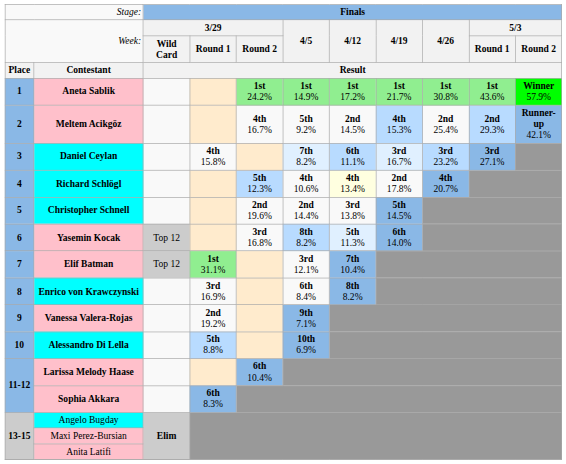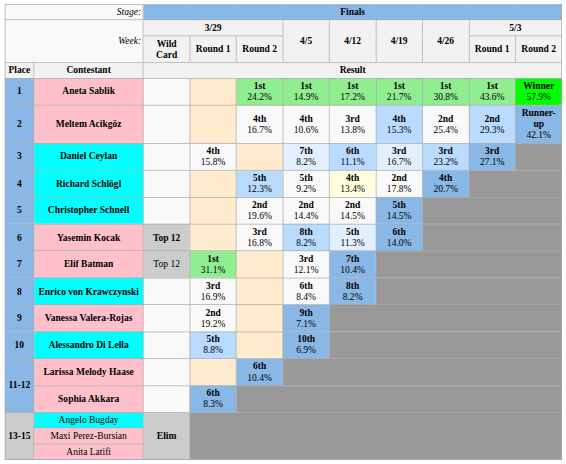(306, 124) 5th 9.2% -> (306, 124) 4th 10.6%
(353, 124) 2nd 14.5% -> (353, 124) 3rd 13.8%
(306, 183) 4th 10.6% -> (306, 183) 5th 9.2%
(353, 210) 3rd 13.8% -> (353, 210) 2nd 14.5%
(167, 237) normal -> (167, 237) bold
